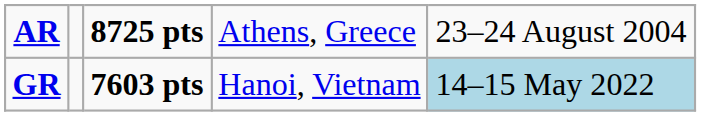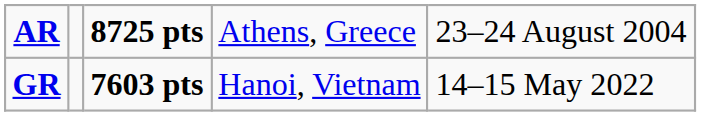(545, 84) lightblue background -> (545, 84) no background
